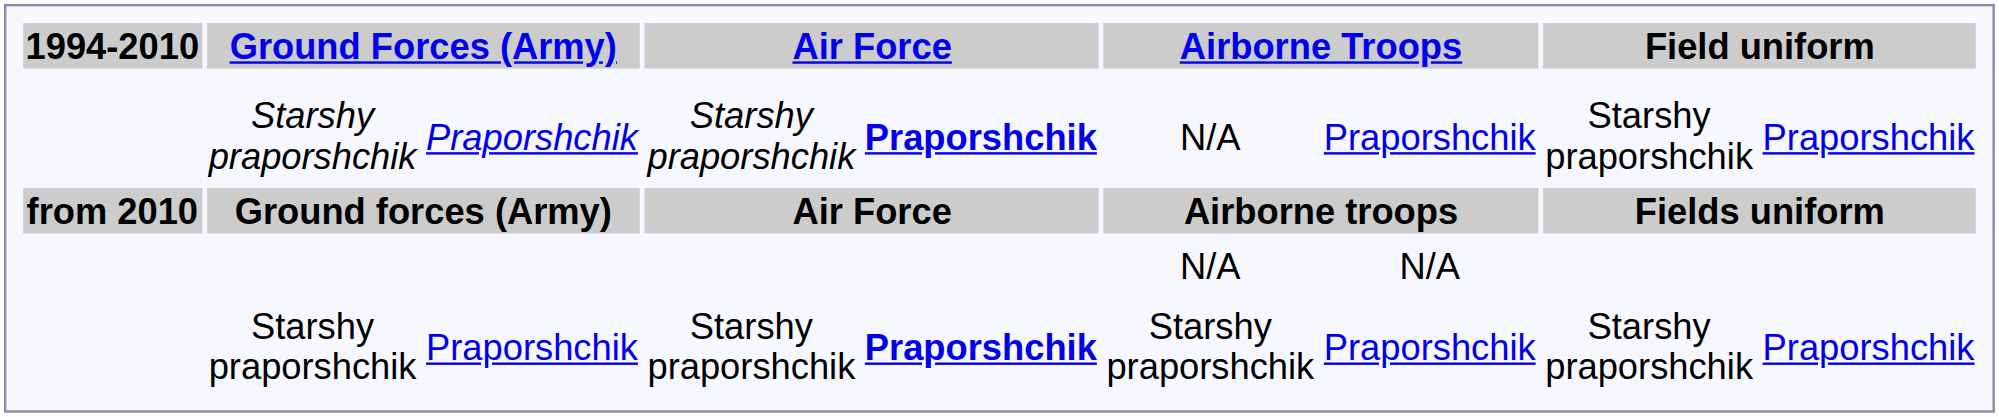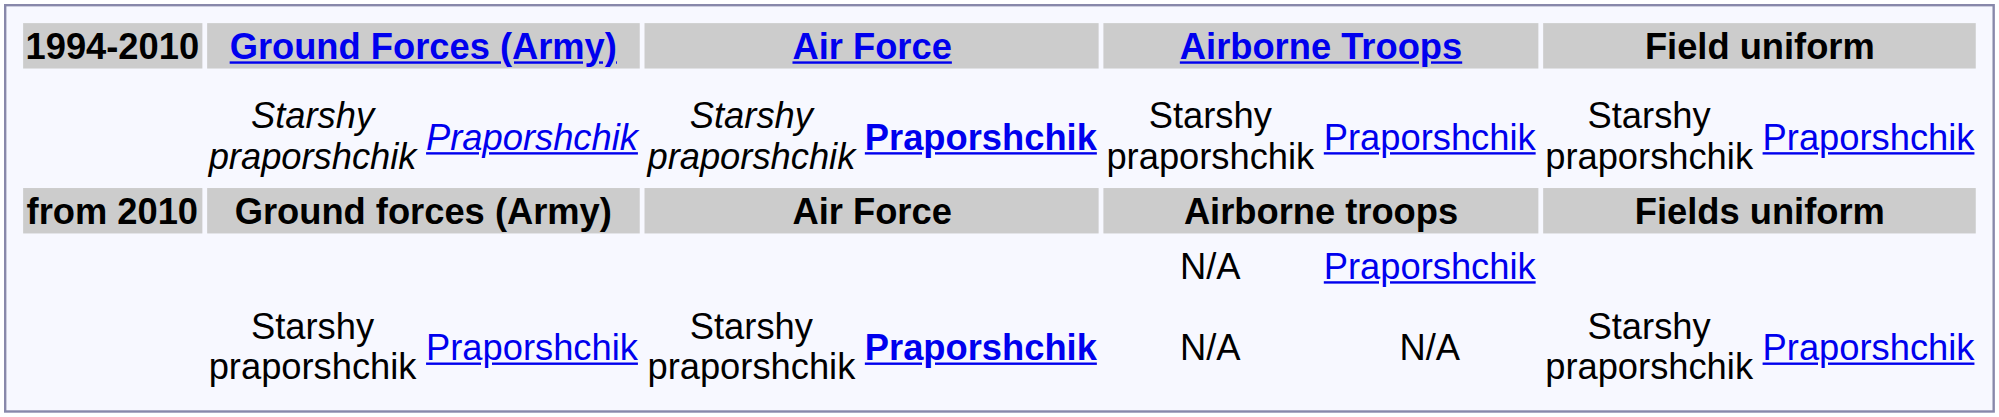(1210, 135) N/A -> (1210, 135) Starshy praporshchik
(1430, 266) N/A -> (1430, 266) Praporshchik
(1210, 346) Starshy praporshchik -> (1210, 346) N/A
(1430, 346) Praporshchik -> (1430, 346) N/A
